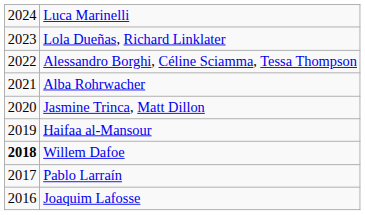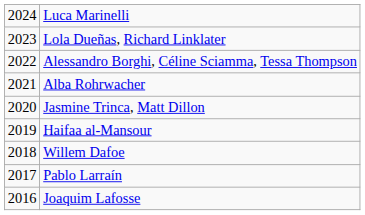(22, 152) bold -> (22, 152) normal
